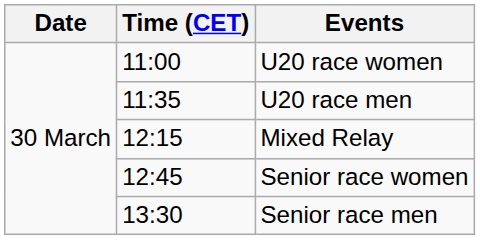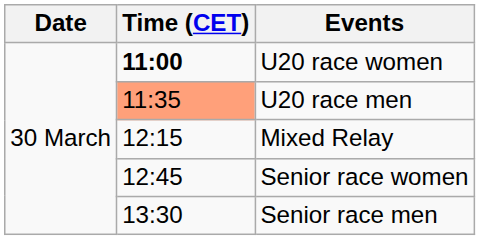(152, 61) normal -> (152, 61) bold
(152, 100) no background -> (152, 100) lightsalmon background
